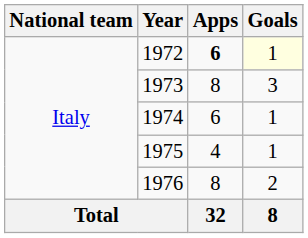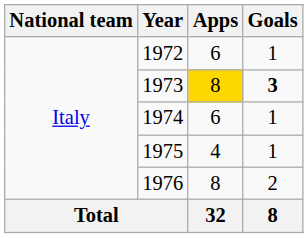(215, 53) bold -> (215, 53) normal
(273, 53) lightyellow background -> (273, 53) no background
(215, 85) no background -> (215, 85) gold background
(273, 85) normal -> (273, 85) bold
